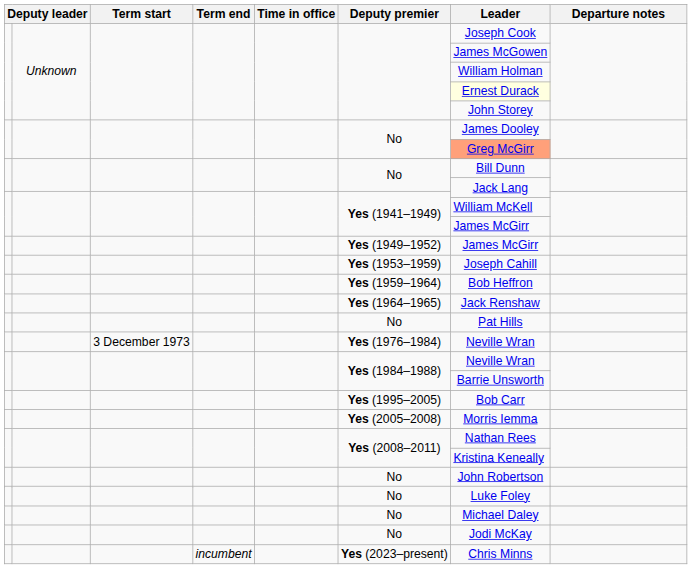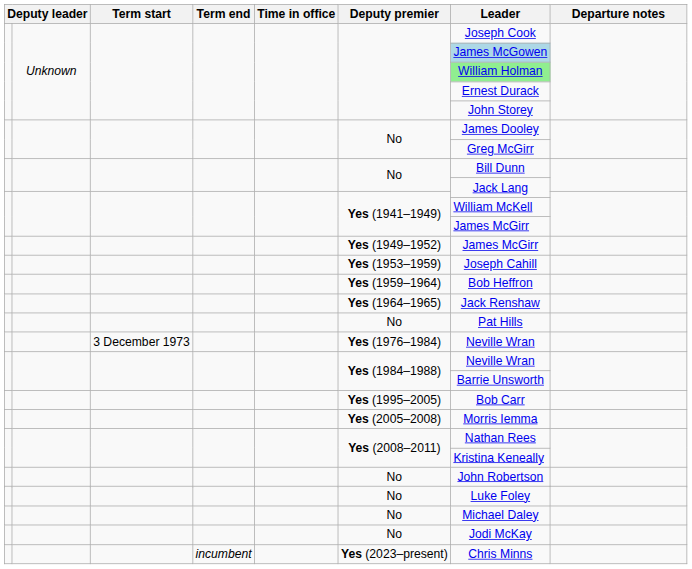(500, 52) no background -> (500, 52) lightblue background
(500, 71) no background -> (500, 71) lightgreen background
(500, 91) lightyellow background -> (500, 91) no background
(500, 149) lightsalmon background -> (500, 149) no background
